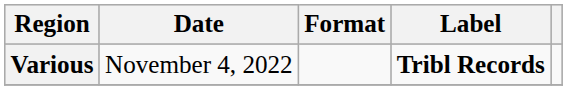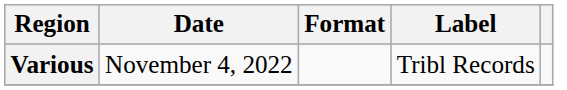(471, 64) bold -> (466, 64) normal
